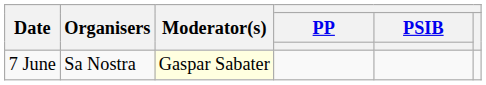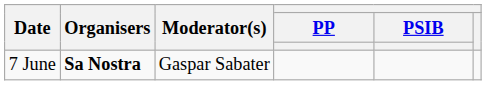(100, 64) normal -> (103, 64) bold
(214, 64) lightyellow background -> (214, 64) no background
